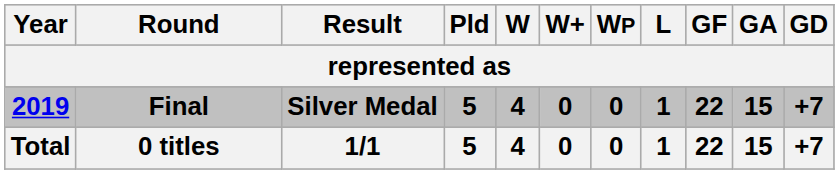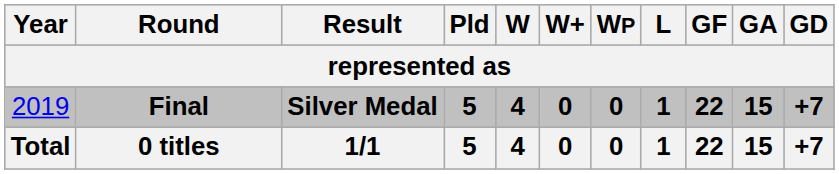(41, 106) bold -> (41, 106) normal
